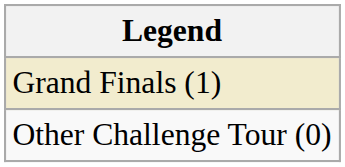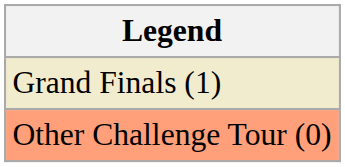(172, 135) no background -> (172, 135) lightsalmon background
